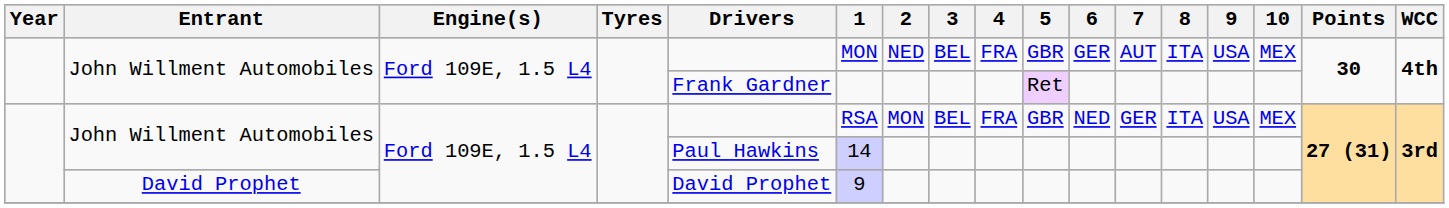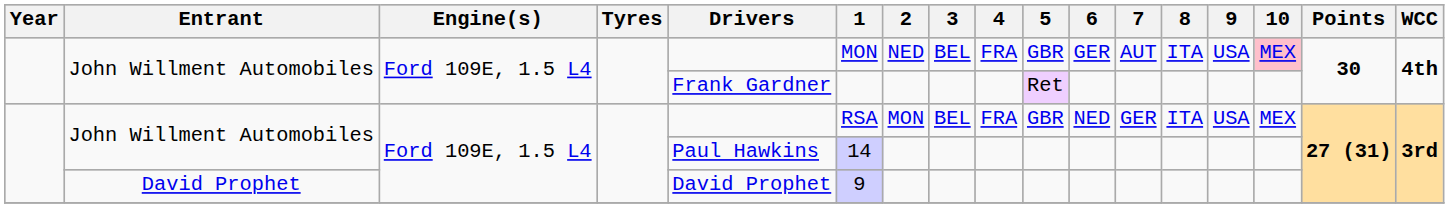(1278, 55) no background -> (1278, 55) pink background
